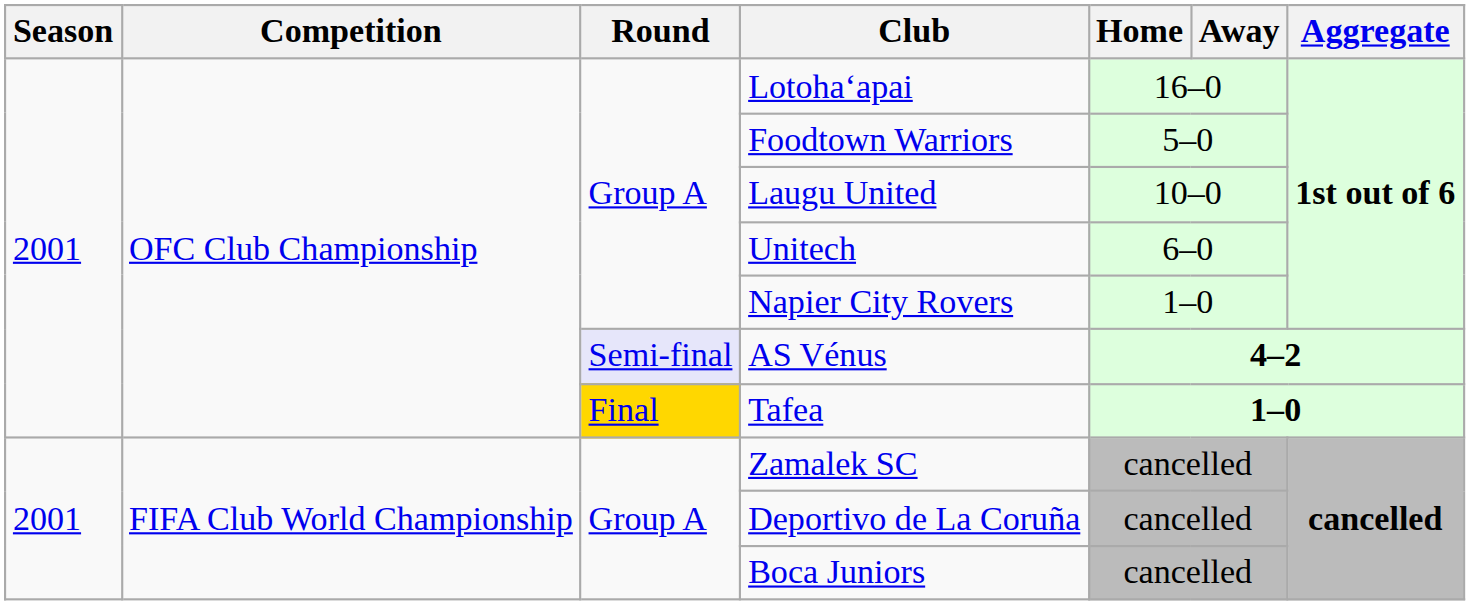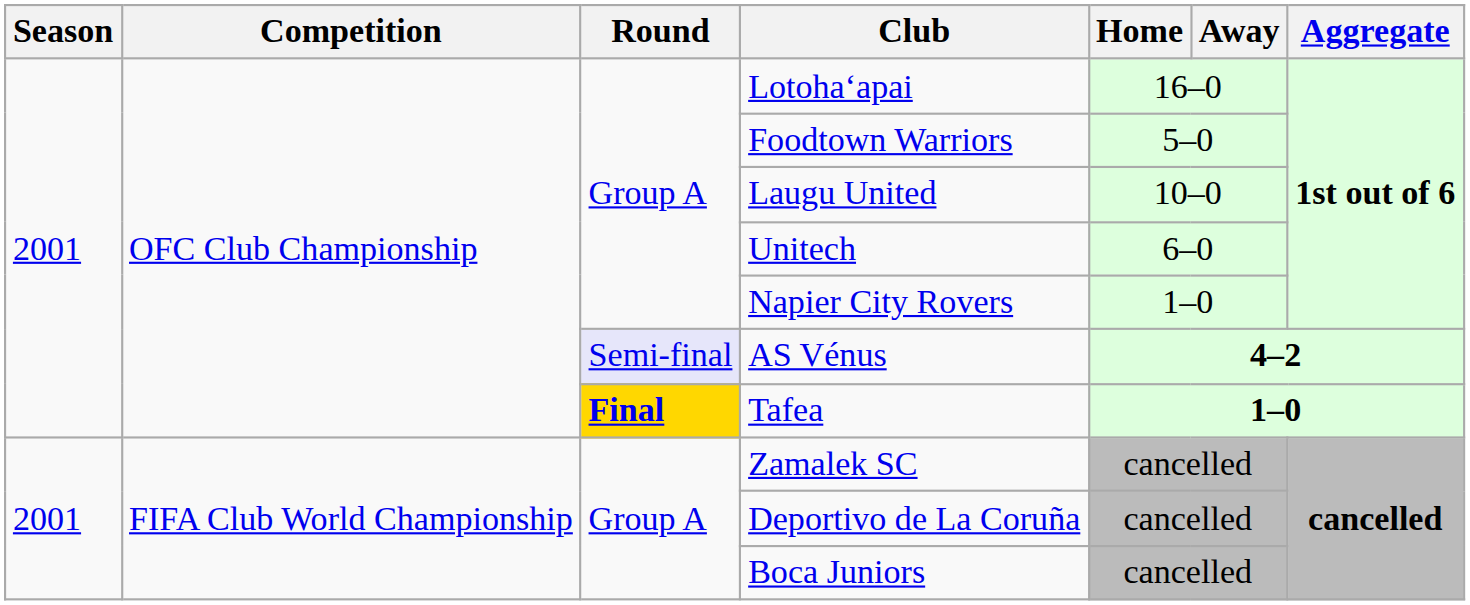(624, 409) normal -> (626, 409) bold
